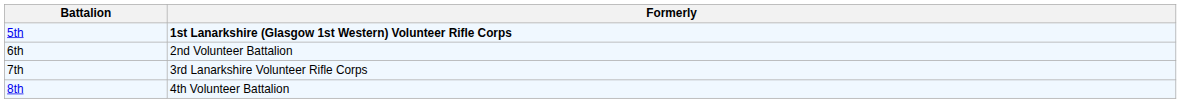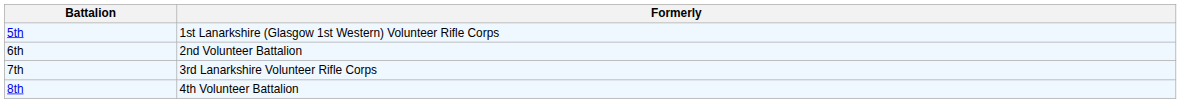(341, 32) bold -> (339, 32) normal
